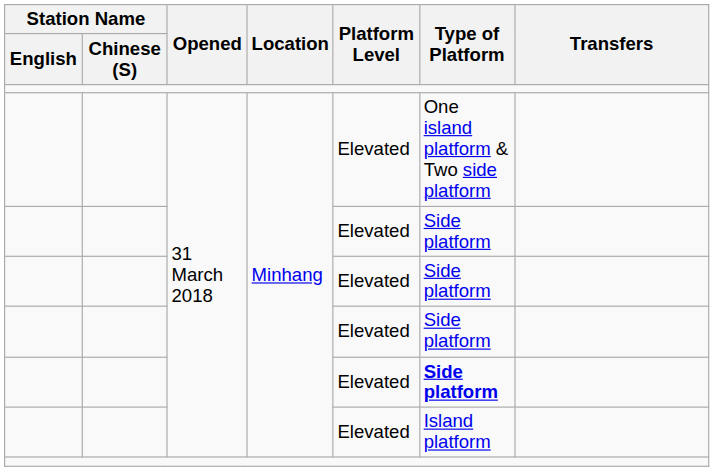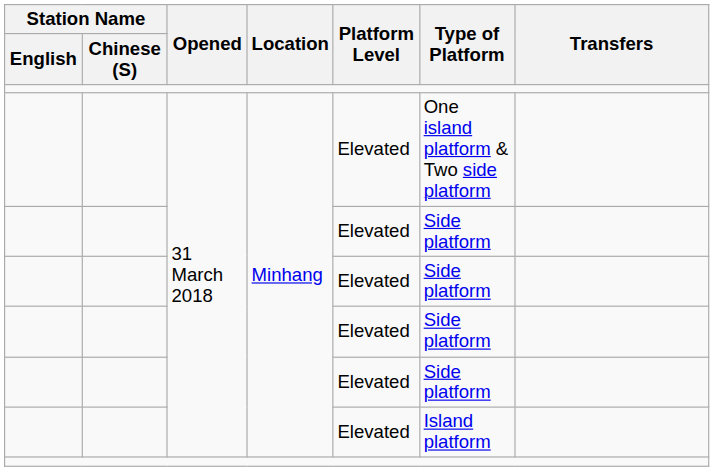(461, 381) bold -> (457, 381) normal
